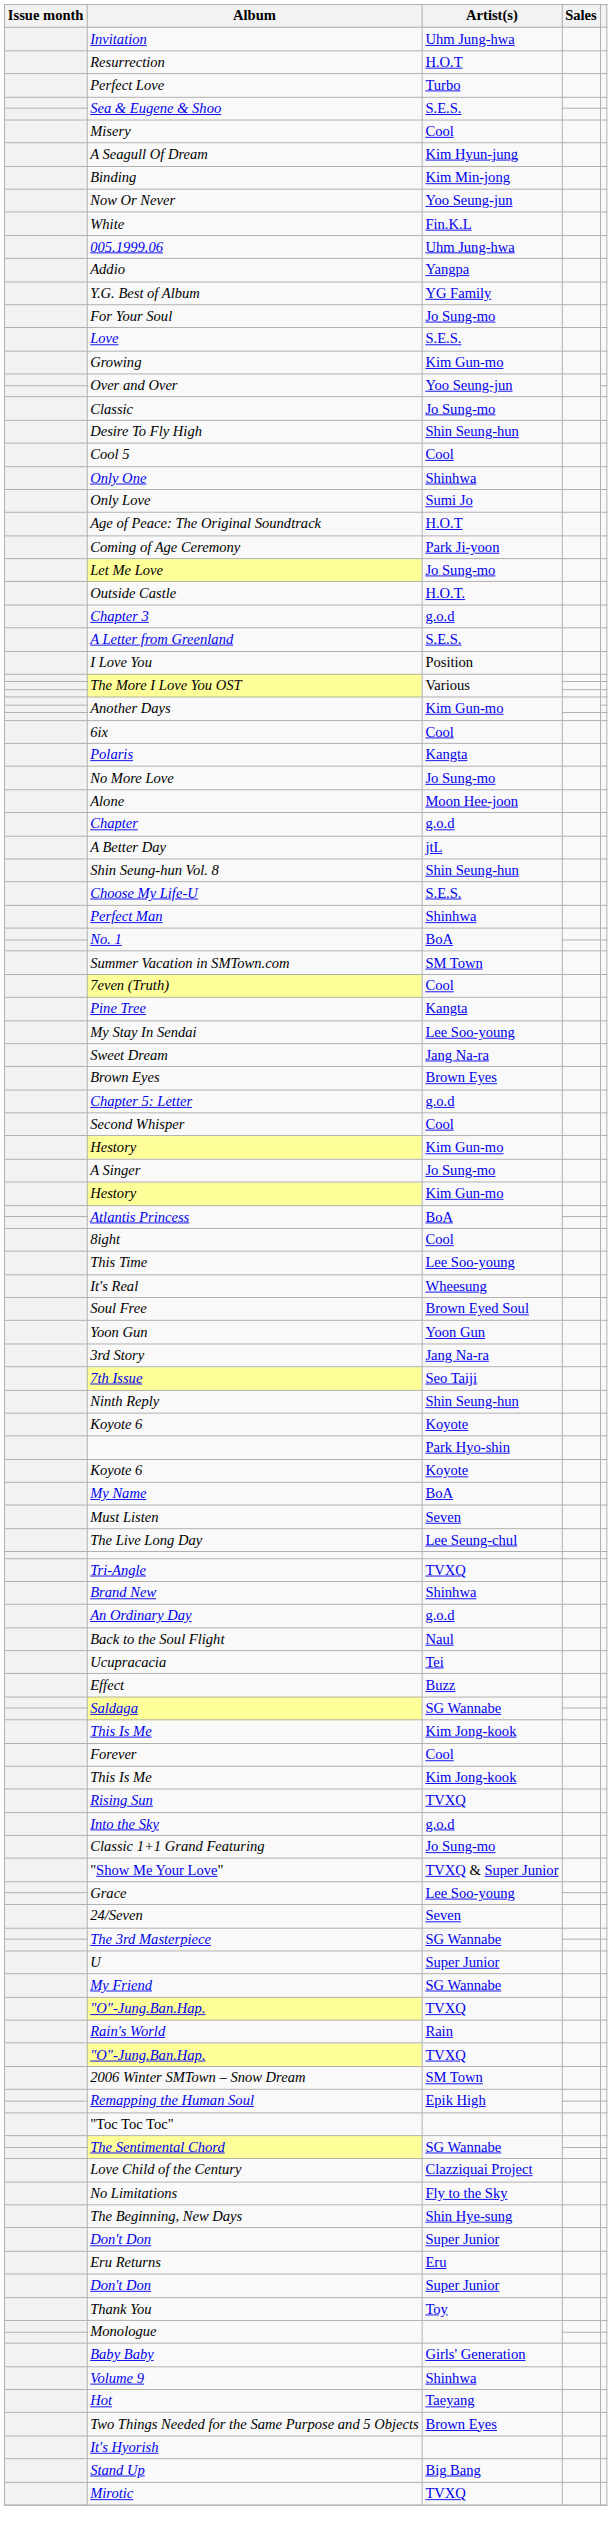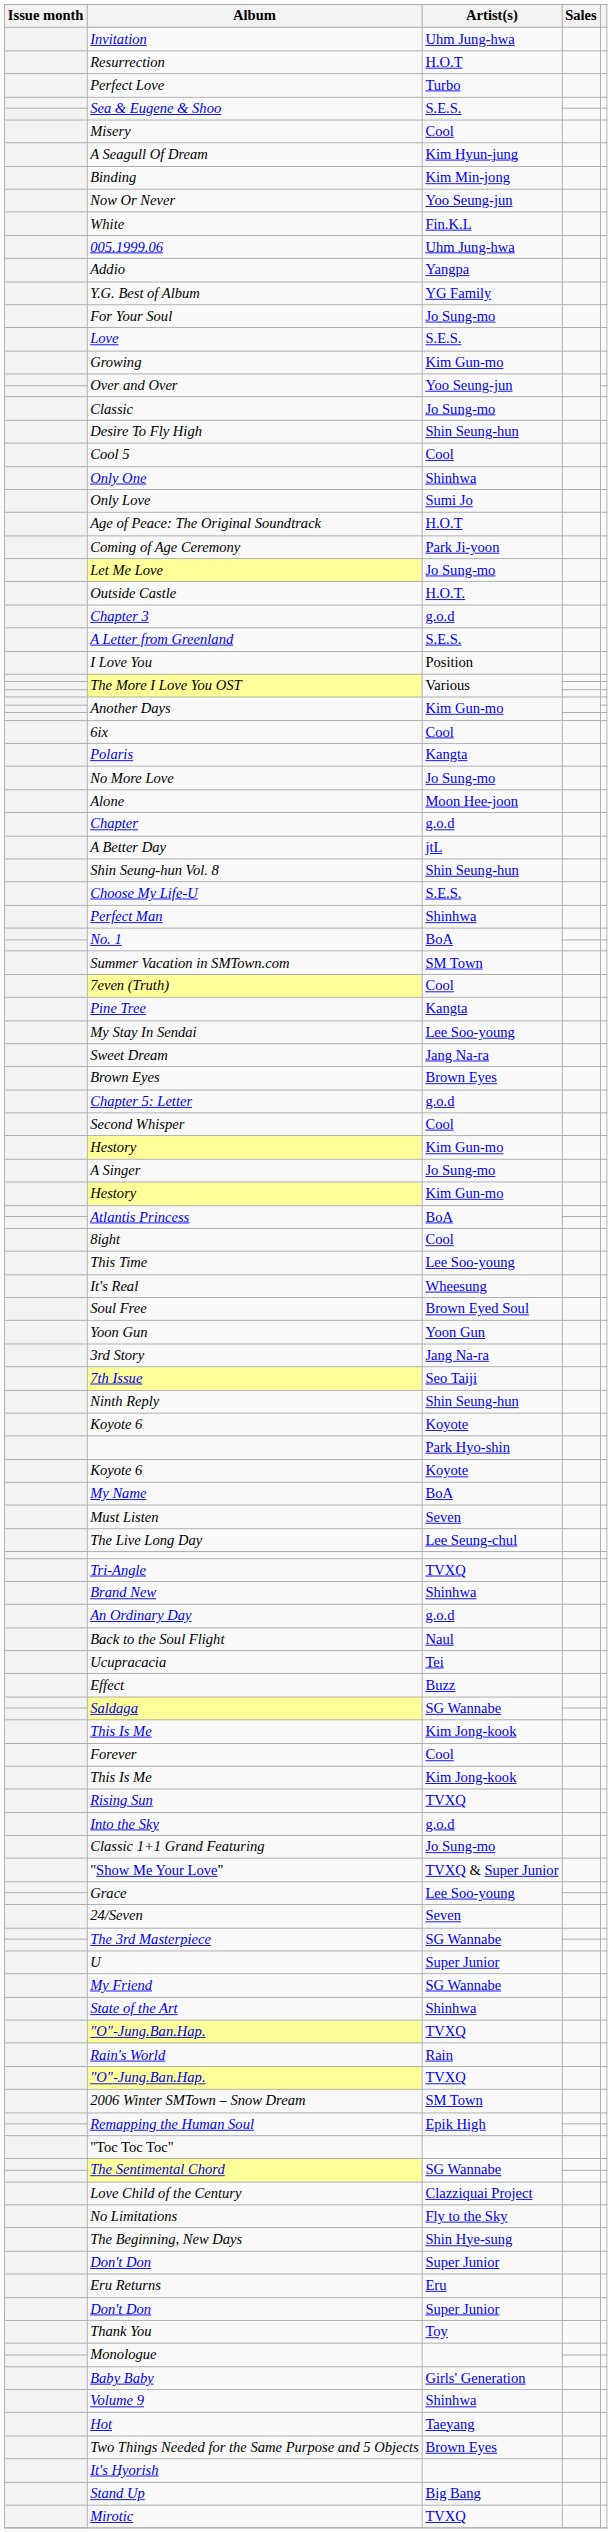+ row: (134, 2008)
